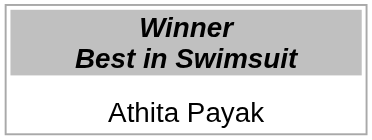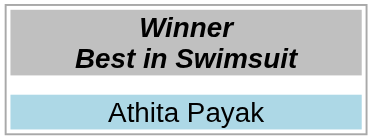(186, 112) no background -> (186, 112) lightblue background
